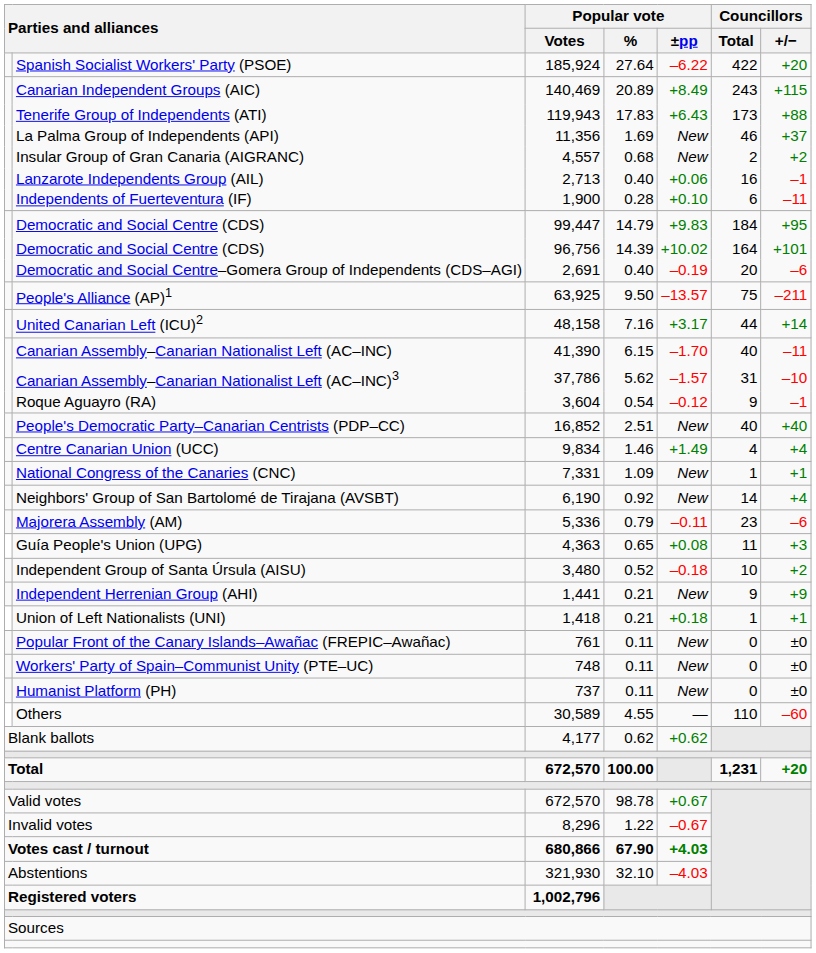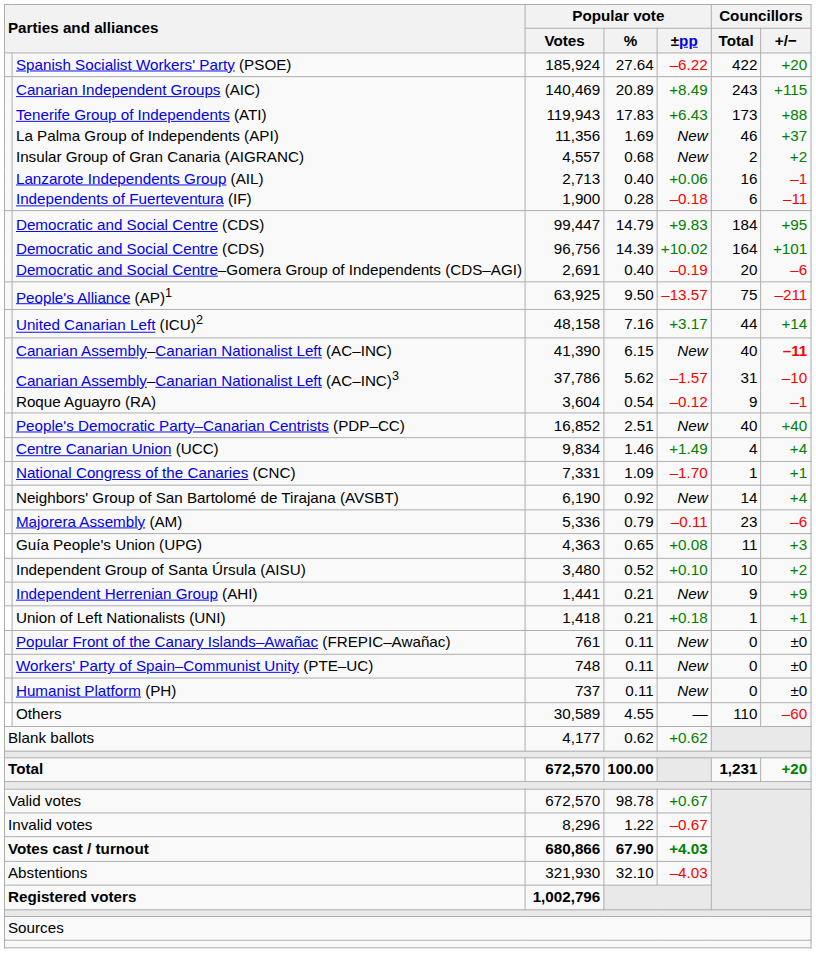(688, 199) +0.10 -> (689, 199) –0.18
(689, 351) –1.70 -> (692, 351) New
(795, 351) normal -> (795, 351) bold
(692, 473) New -> (689, 473) –1.70
(689, 570) –0.18 -> (688, 570) +0.10
